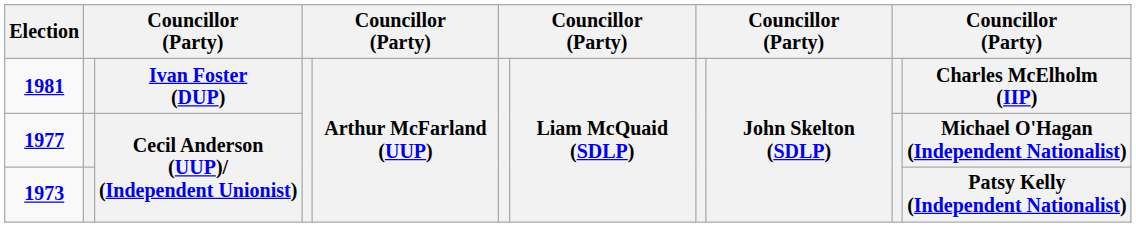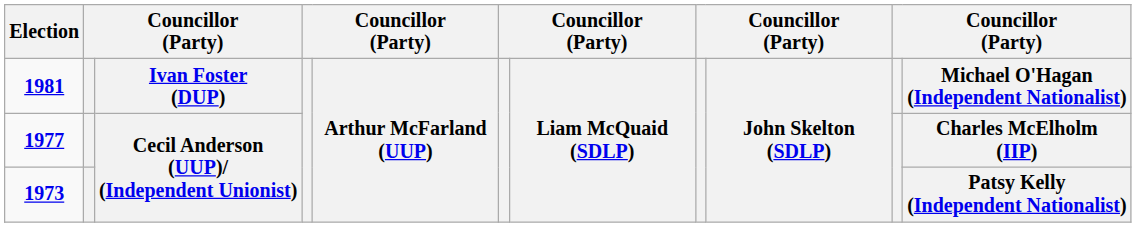(1017, 85) Charles McElholm (IIP) -> (1017, 85) Michael O'Hagan (Independent Nationalist)
(1017, 140) Michael O'Hagan (Independent Nationalist) -> (1017, 140) Charles McElholm (IIP)
